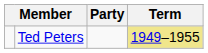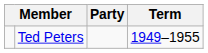(165, 37) khaki background -> (165, 37) no background
